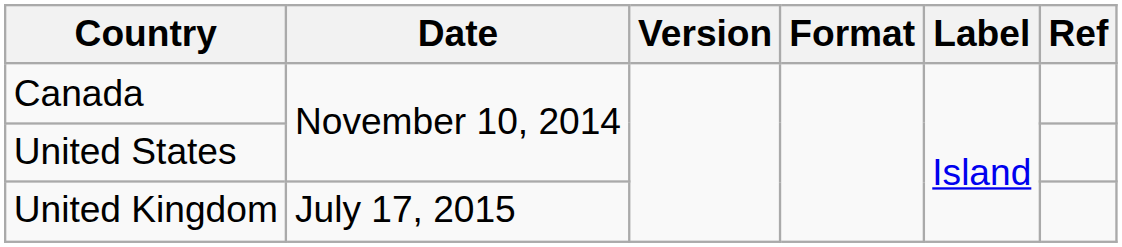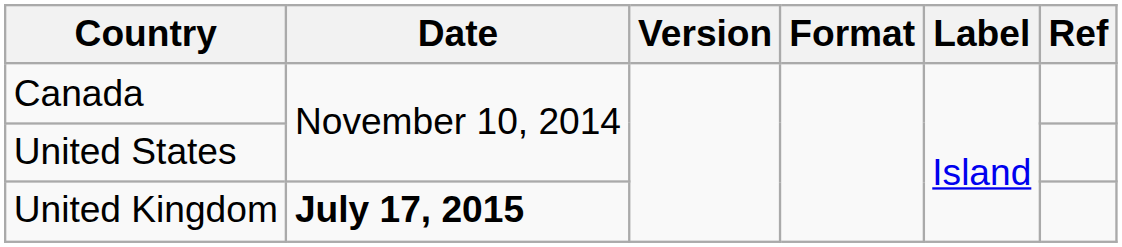(405, 210) normal -> (409, 210) bold
